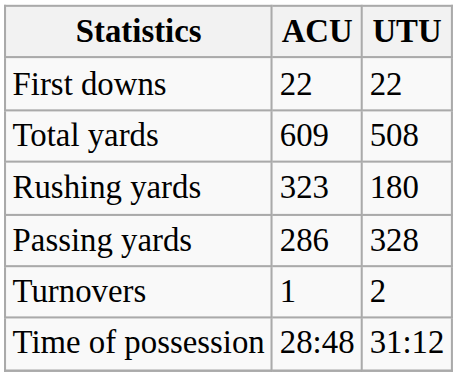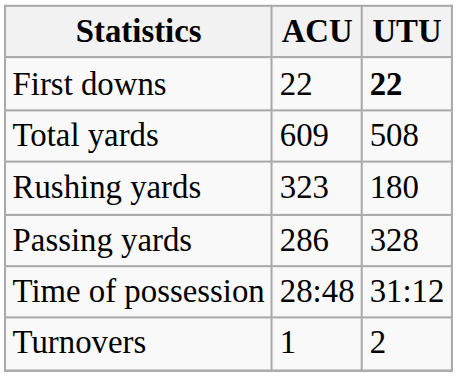(386, 83) normal -> (386, 83) bold
rows swapped: (79, 291) <-> (139, 343)
